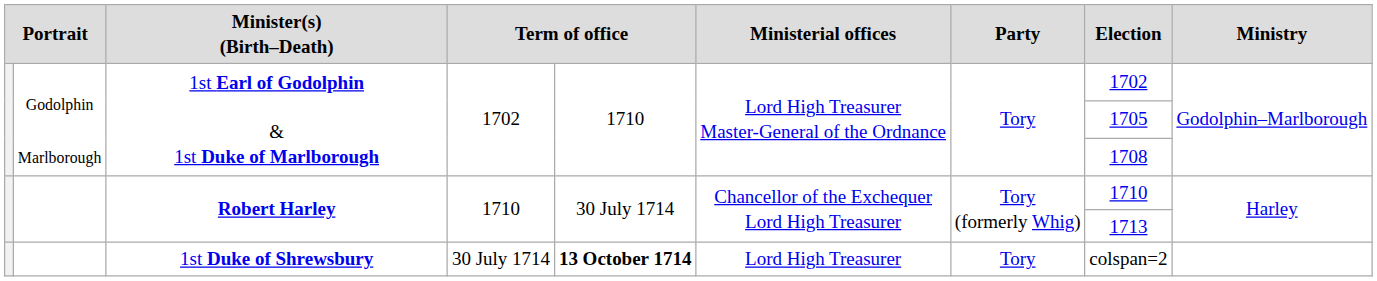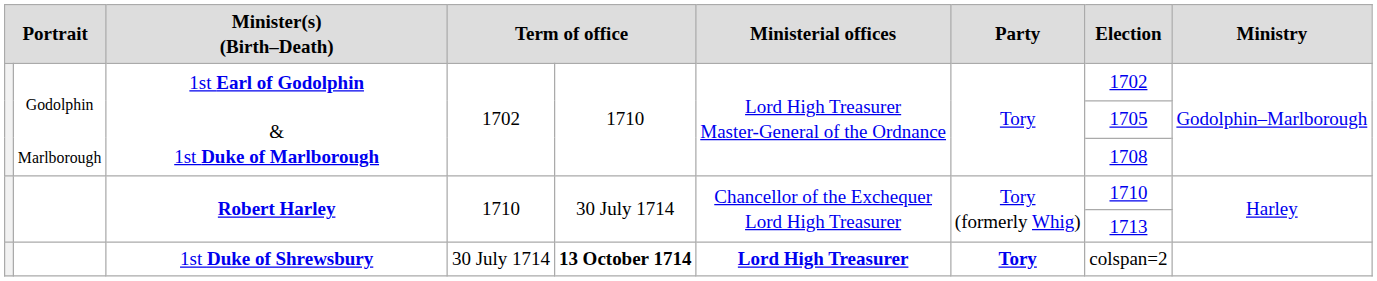(823, 259) normal -> (823, 259) bold
(1018, 259) normal -> (1018, 259) bold
